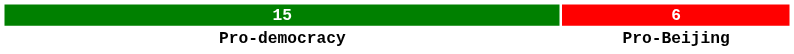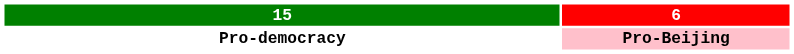(676, 39) no background -> (676, 39) pink background
